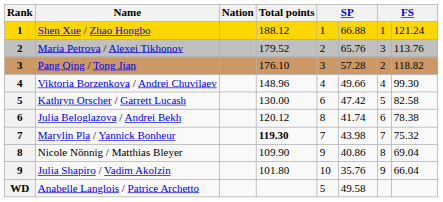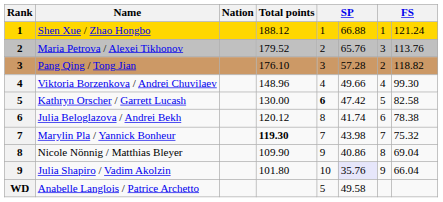(322, 100) normal -> (322, 100) bold
(353, 170) no background -> (353, 170) lavender background
